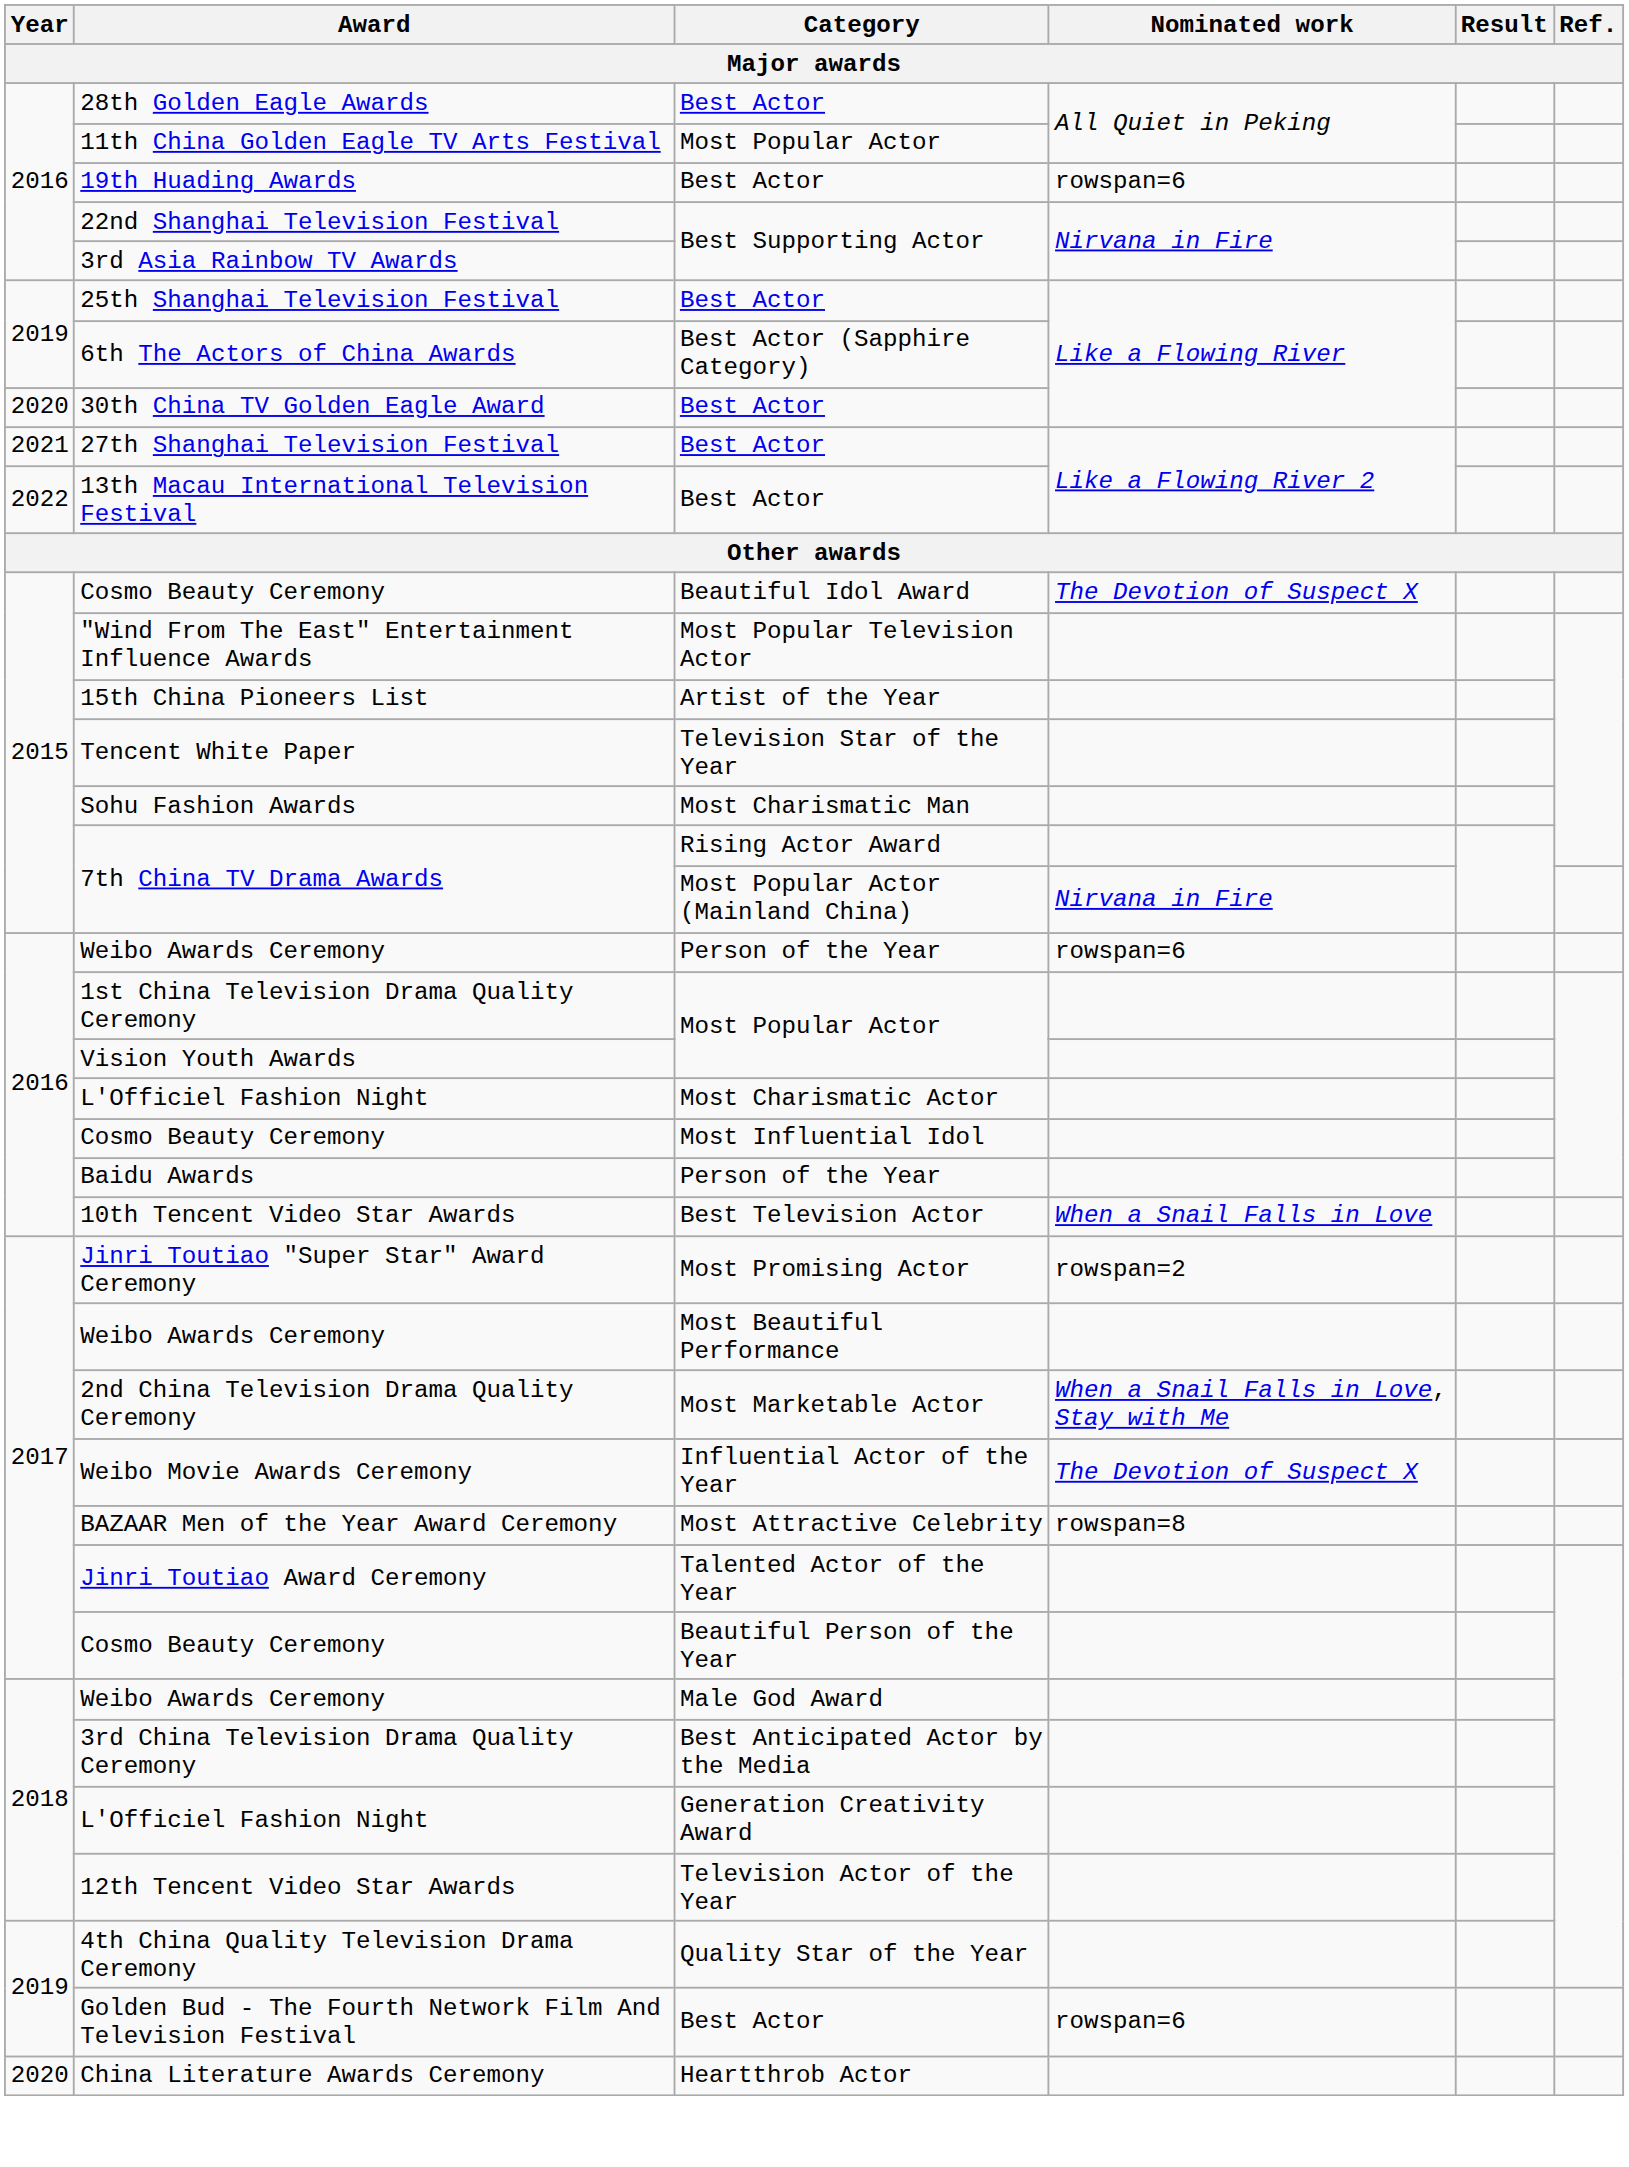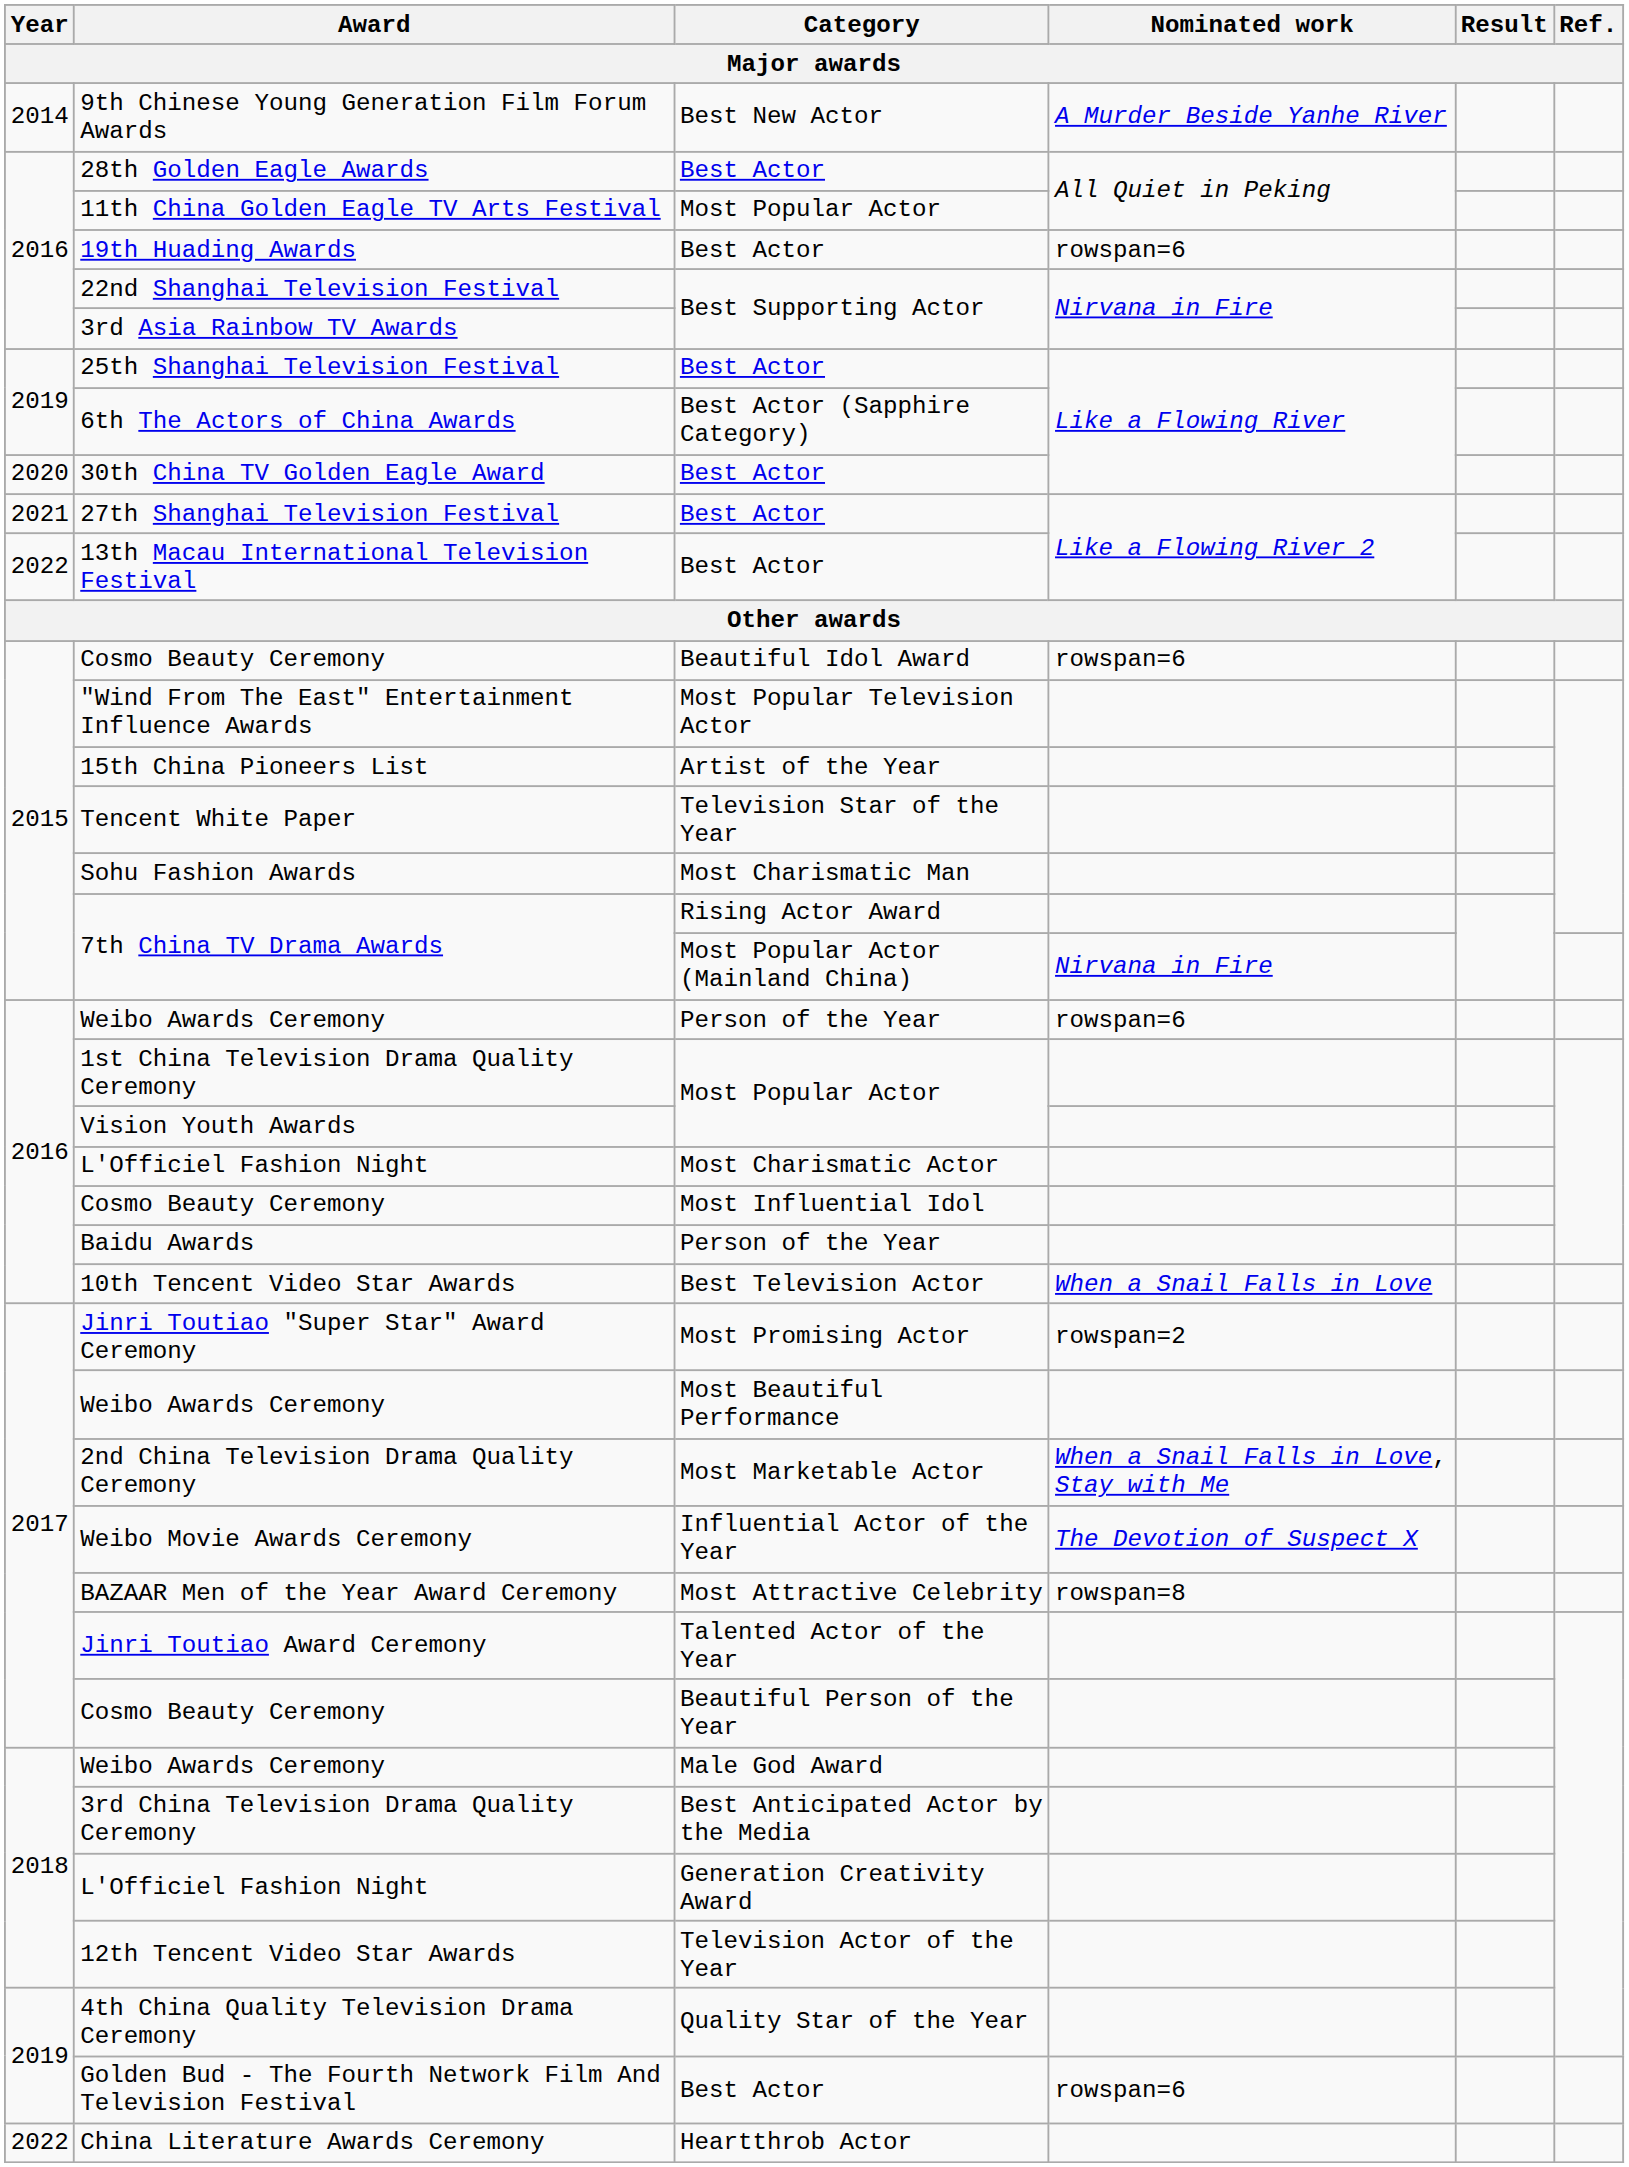+ row: (363, 117)
(1236, 593) The Devotion of Suspect X -> (1120, 660) rowspan=6
(40, 2075) 2020 -> (40, 2143) 2022
